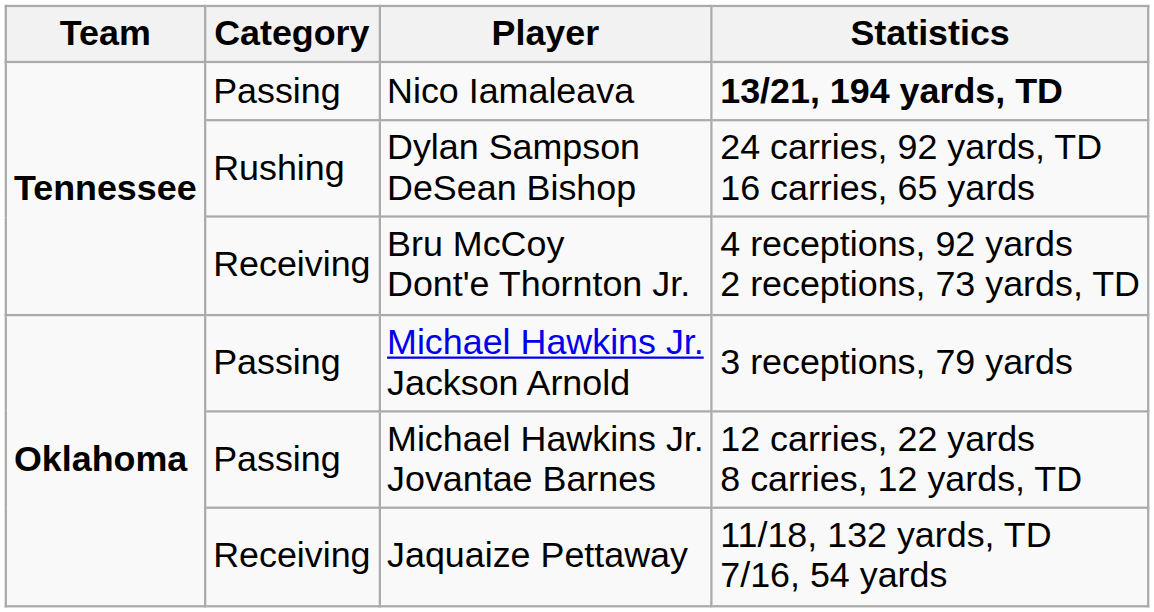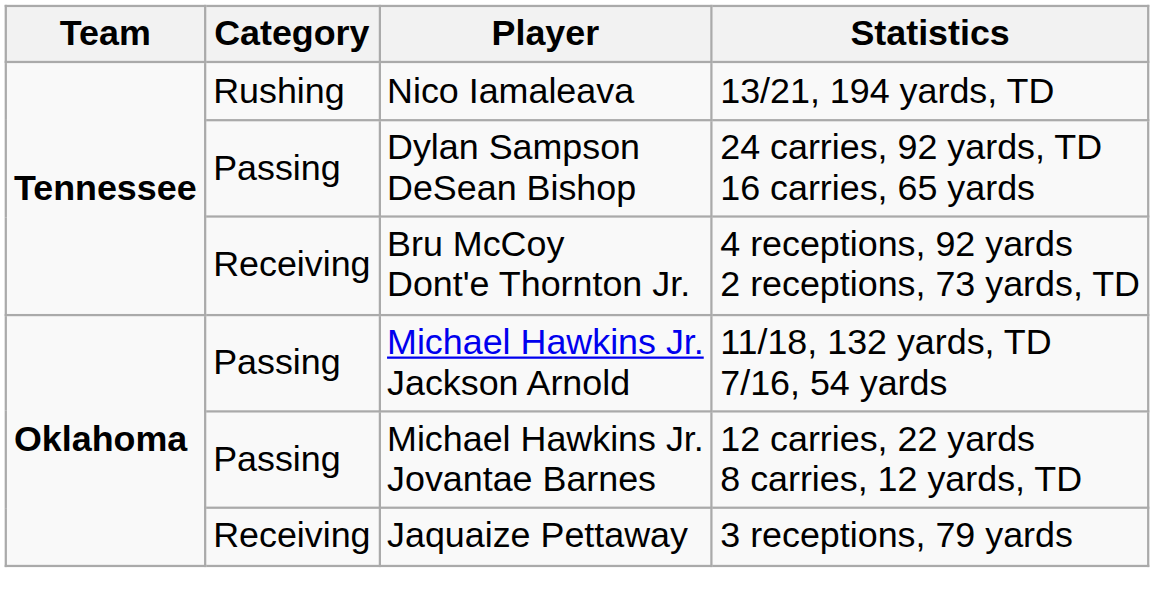(277, 90) Passing -> (279, 90) Rushing
(892, 90) bold -> (887, 90) normal
(279, 167) Rushing -> (277, 167) Passing
(897, 361) 3 receptions, 79 yards -> (886, 361) 11/18, 132 yards, TD 7/16, 54 yards
(886, 556) 11/18, 132 yards, TD 7/16, 54 yards -> (897, 536) 3 receptions, 79 yards
